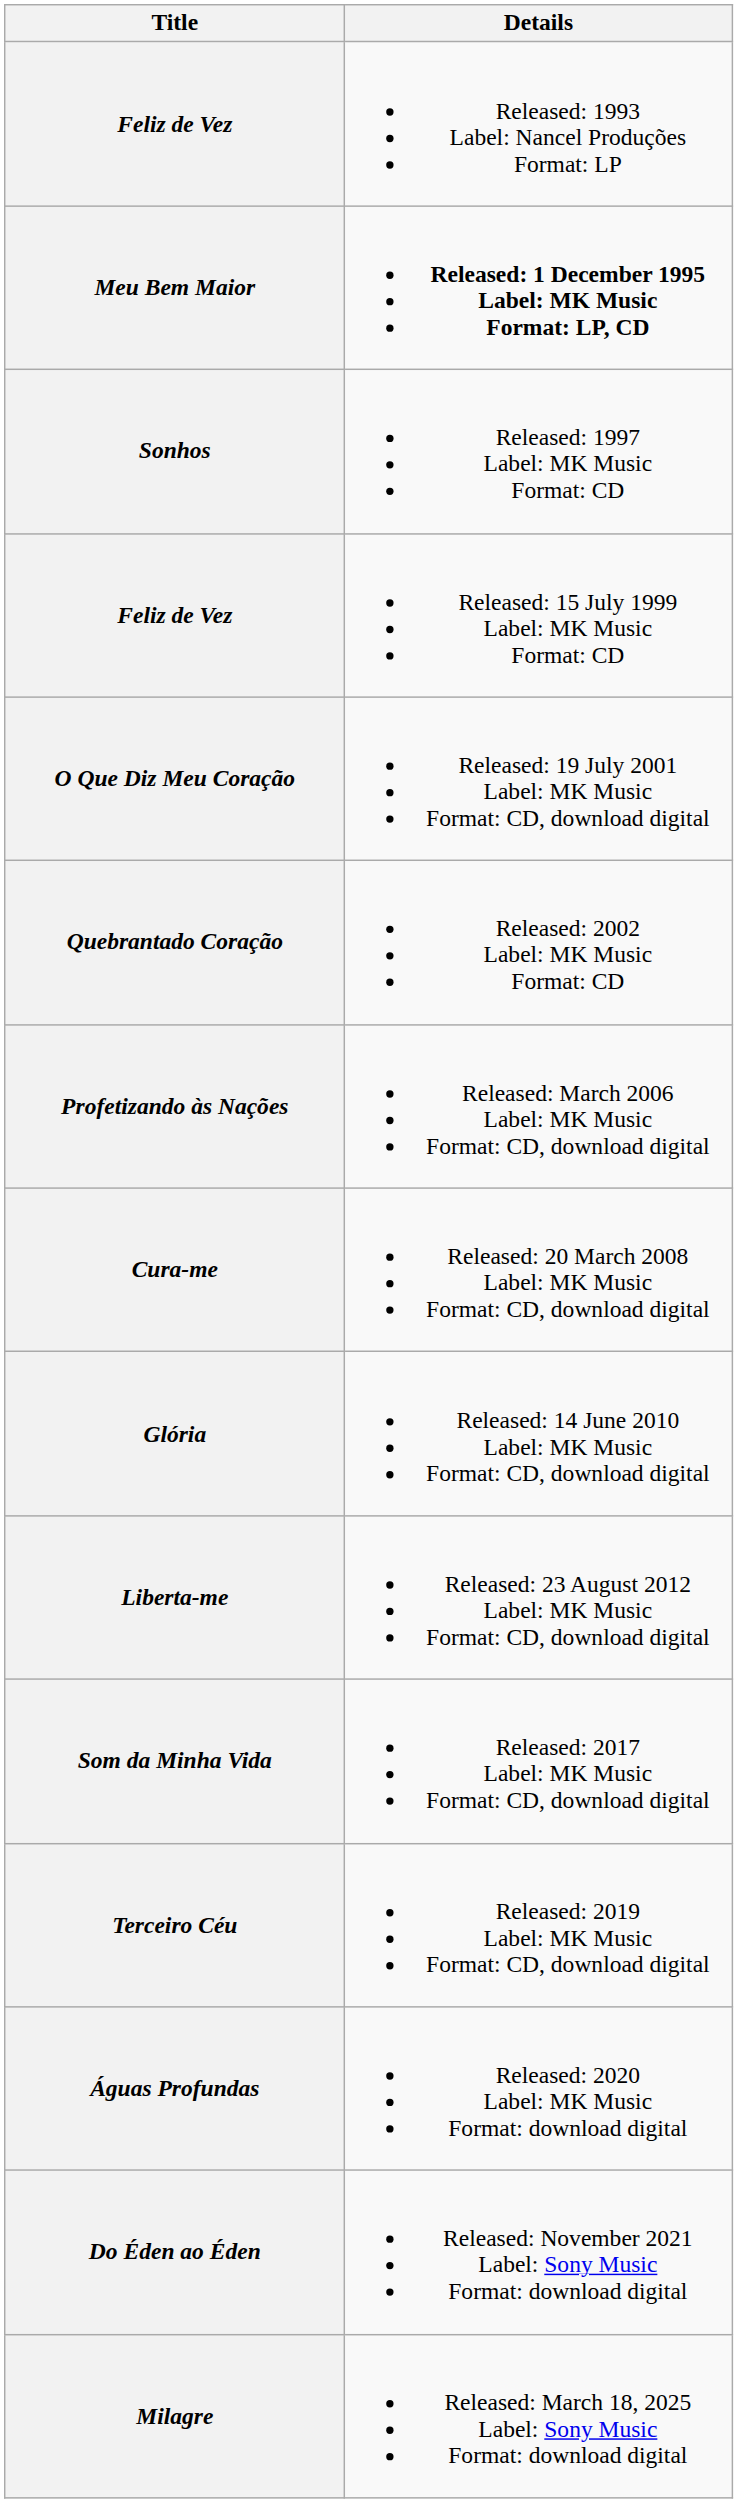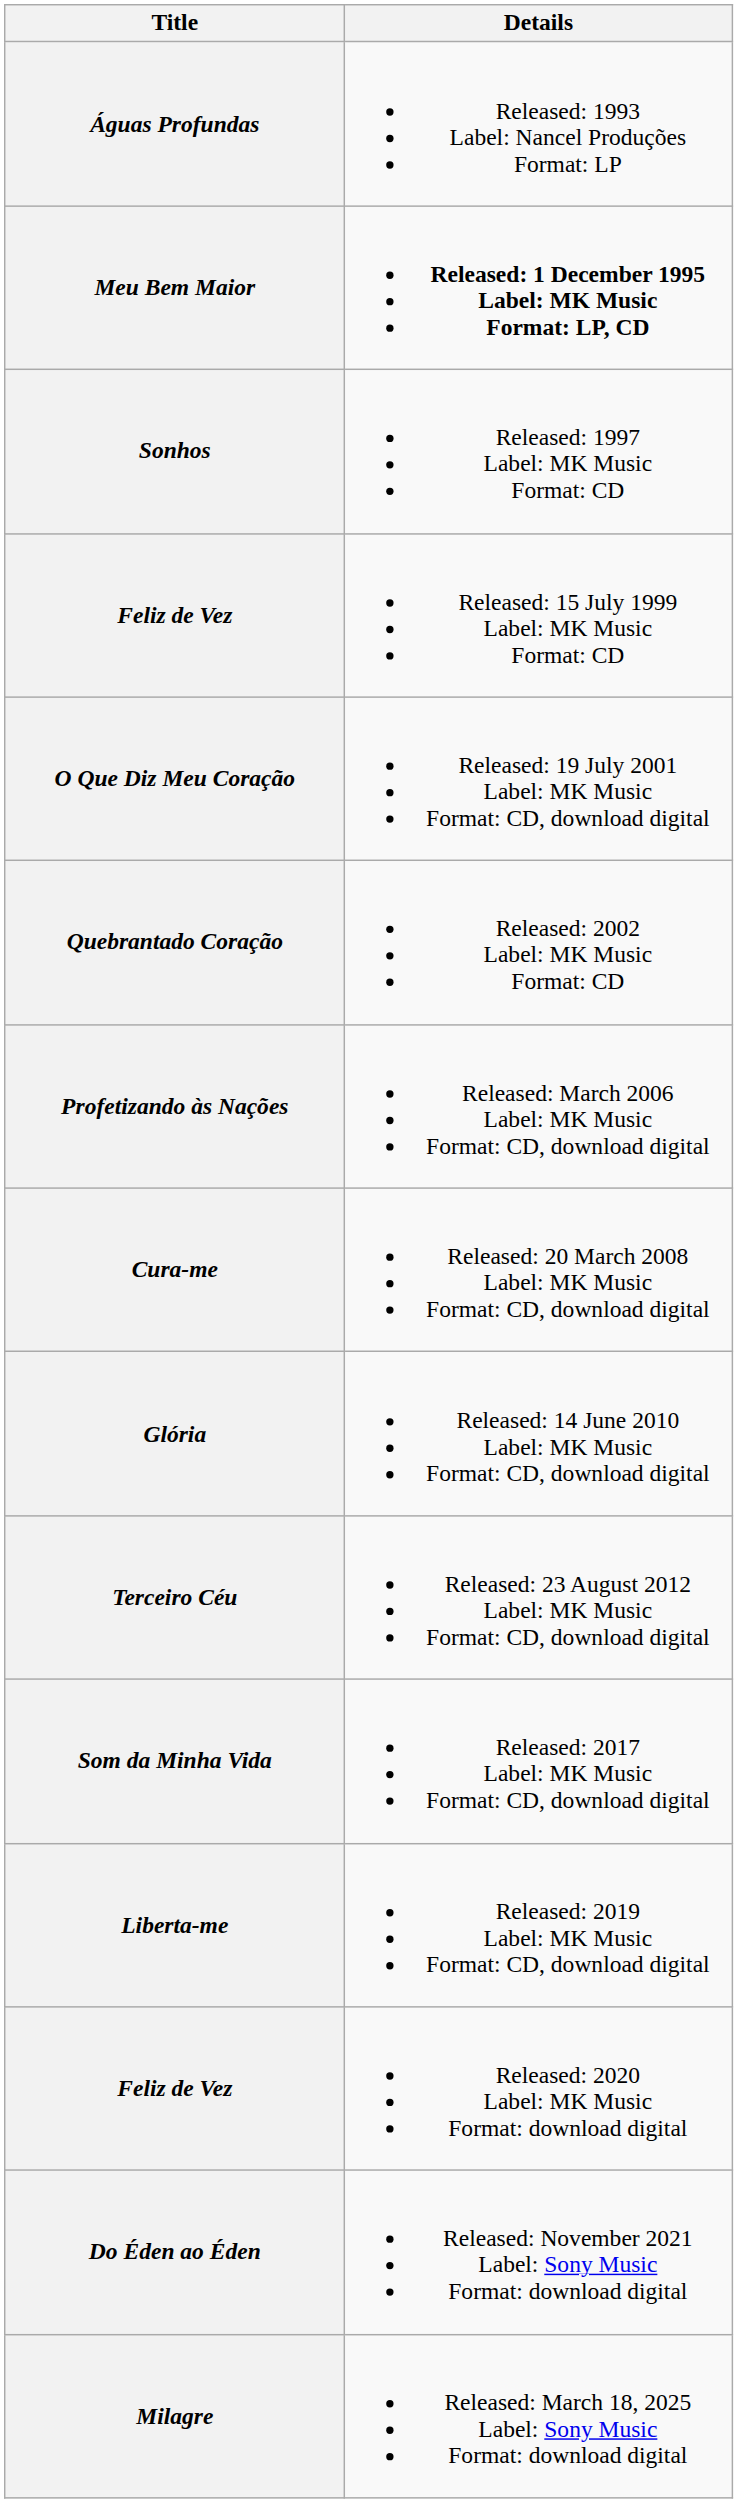(175, 123) Feliz de Vez -> (175, 123) Águas Profundas
(175, 1597) Liberta-me -> (175, 1597) Terceiro Céu
(175, 1924) Terceiro Céu -> (175, 1924) Liberta-me
(175, 2088) Águas Profundas -> (175, 2088) Feliz de Vez
